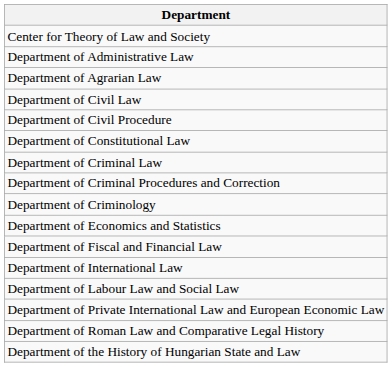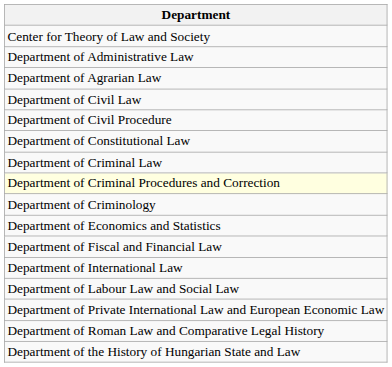(144, 183) no background -> (144, 183) lightyellow background
